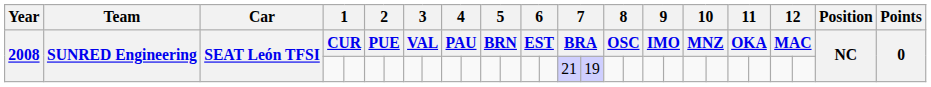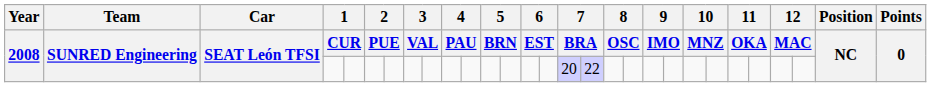(569, 68) 21 -> (569, 68) 20
(592, 68) 19 -> (592, 68) 22
